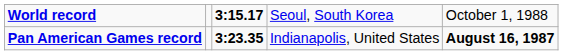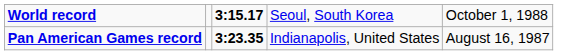(500, 38) bold -> (498, 38) normal
